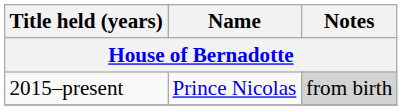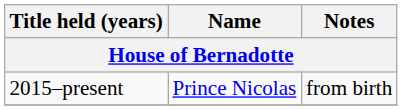(349, 88) lightgrey background -> (349, 88) no background
